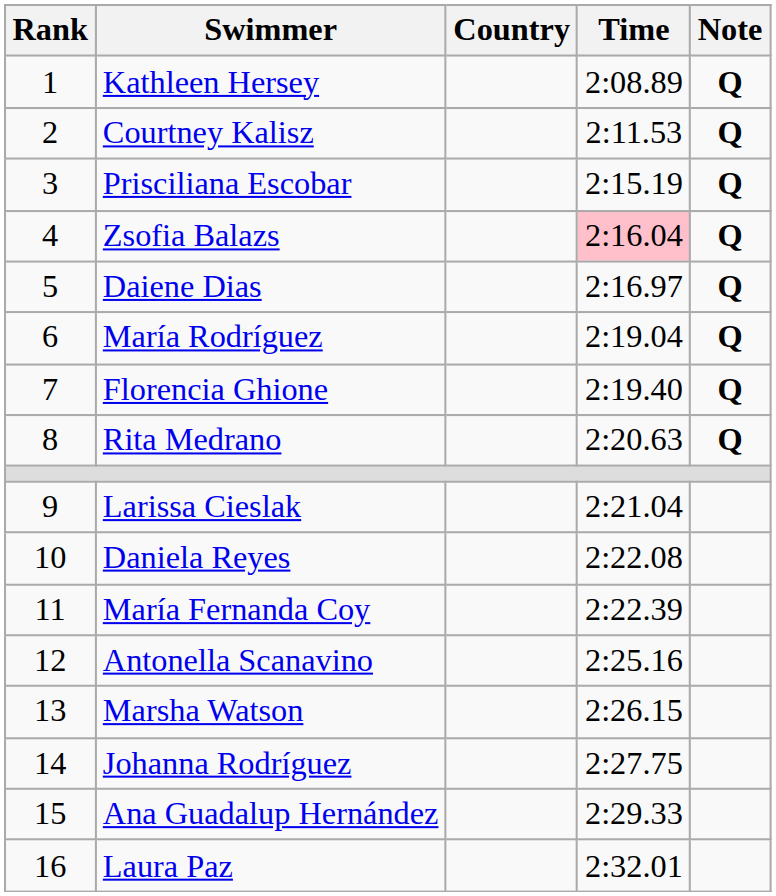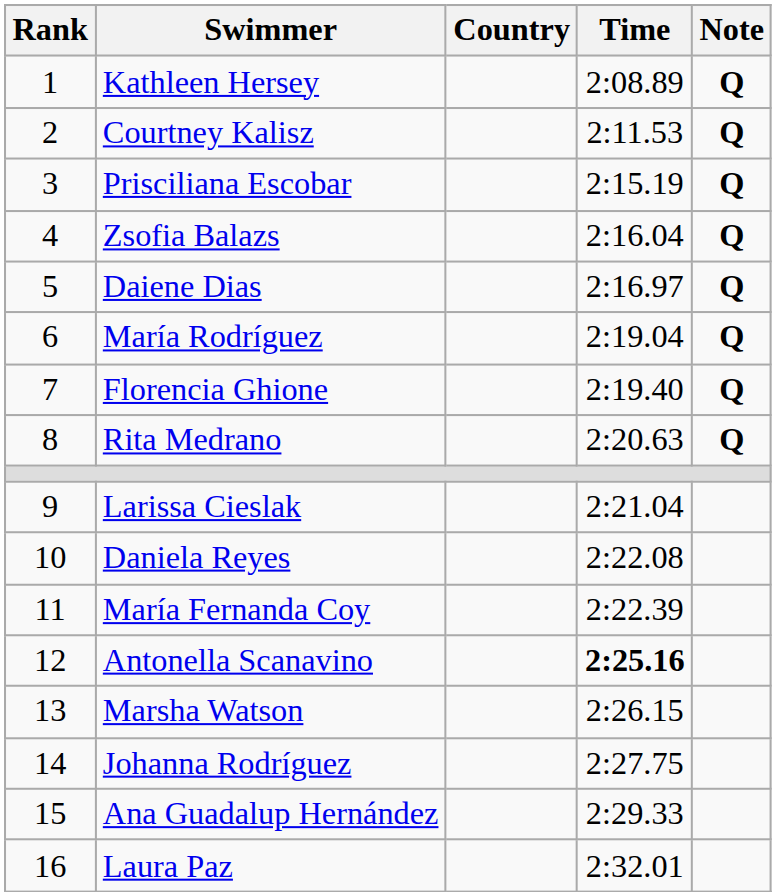(634, 235) pink background -> (635, 235) no background
(634, 660) normal -> (635, 660) bold
